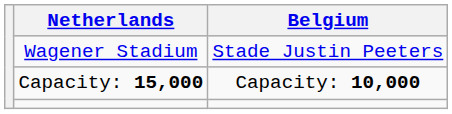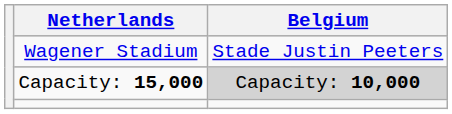(328, 83) no background -> (328, 83) lightgrey background
